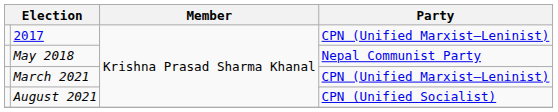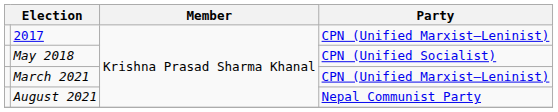(401, 56) Nepal Communist Party -> (409, 56) CPN (Unified Socialist)
(409, 97) CPN (Unified Socialist) -> (401, 97) Nepal Communist Party
